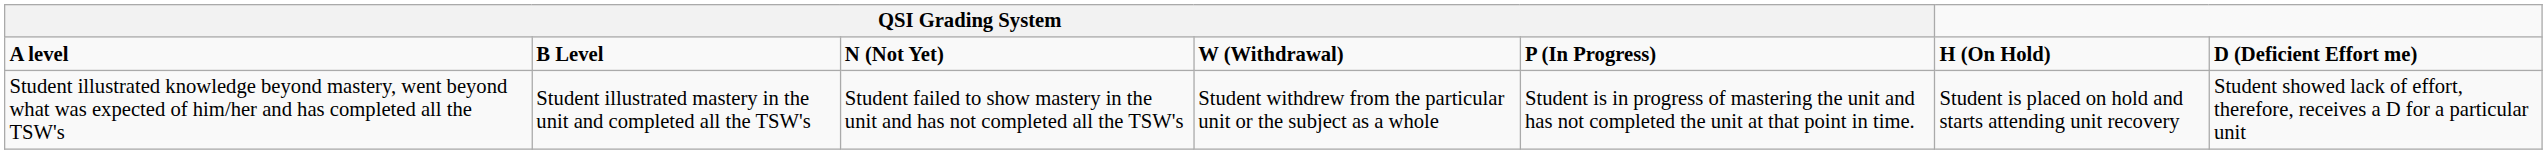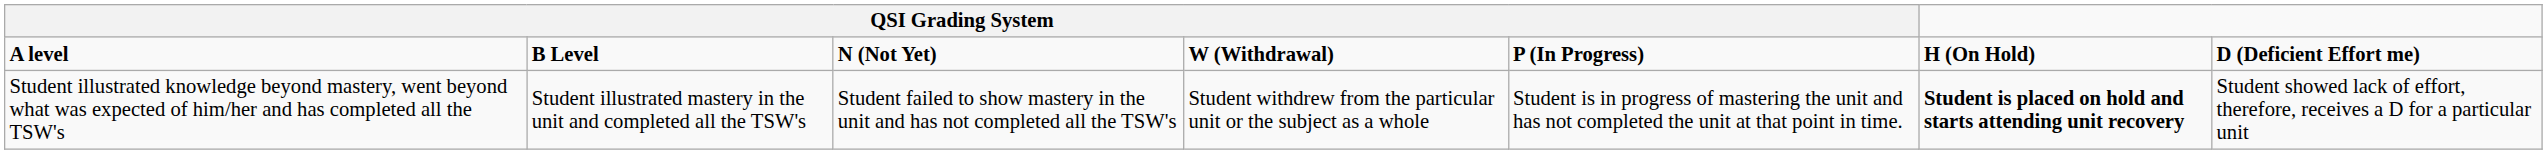(2061, 109) normal -> (2054, 109) bold
